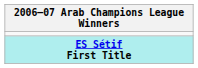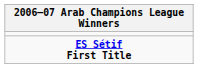(99, 50) paleturquoise background -> (99, 50) no background
